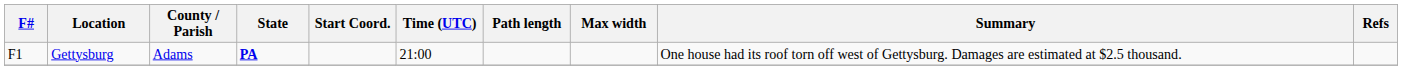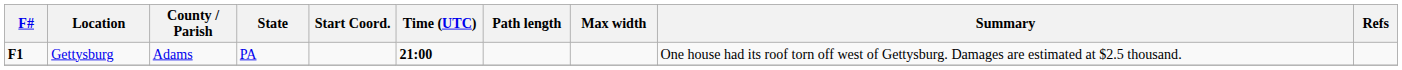(15, 53) normal -> (16, 53) bold
(249, 53) bold -> (248, 53) normal
(415, 53) normal -> (416, 53) bold
